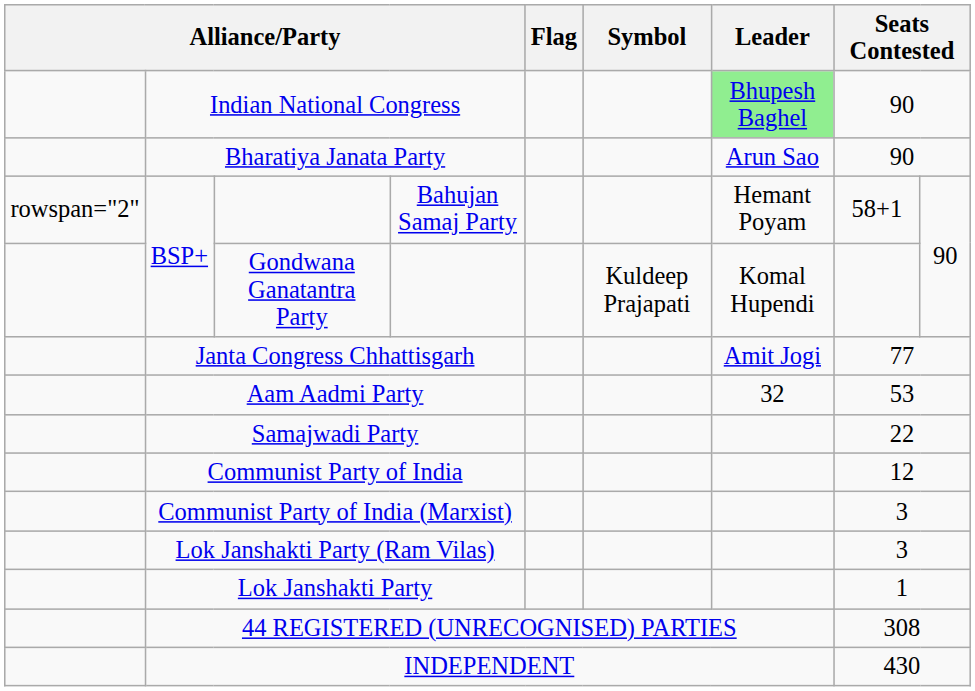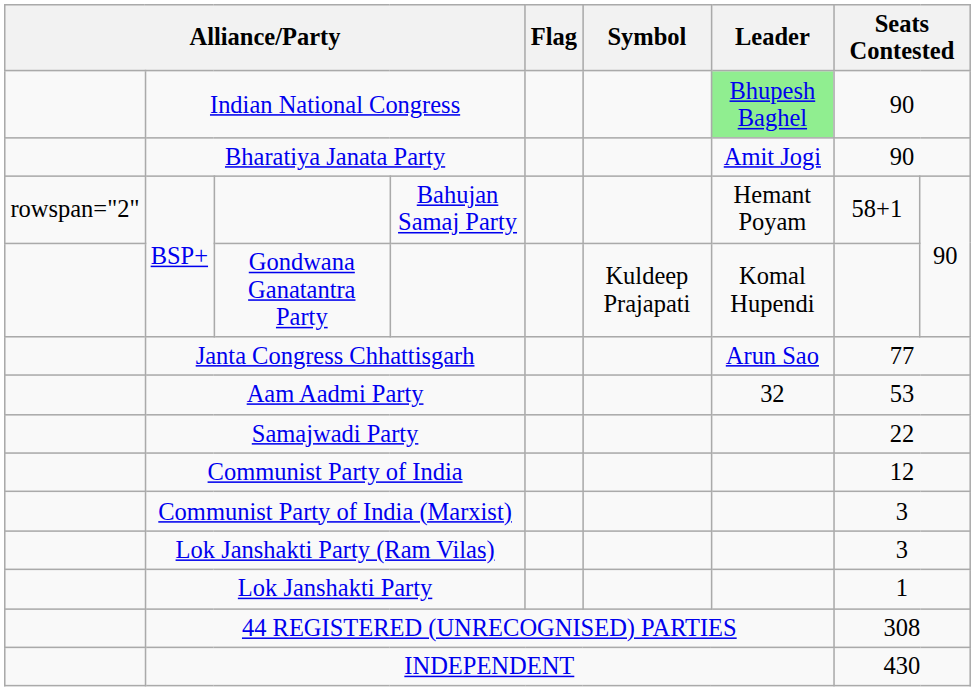(772, 156) Arun Sao -> (772, 156) Amit Jogi
(772, 355) Amit Jogi -> (772, 355) Arun Sao
